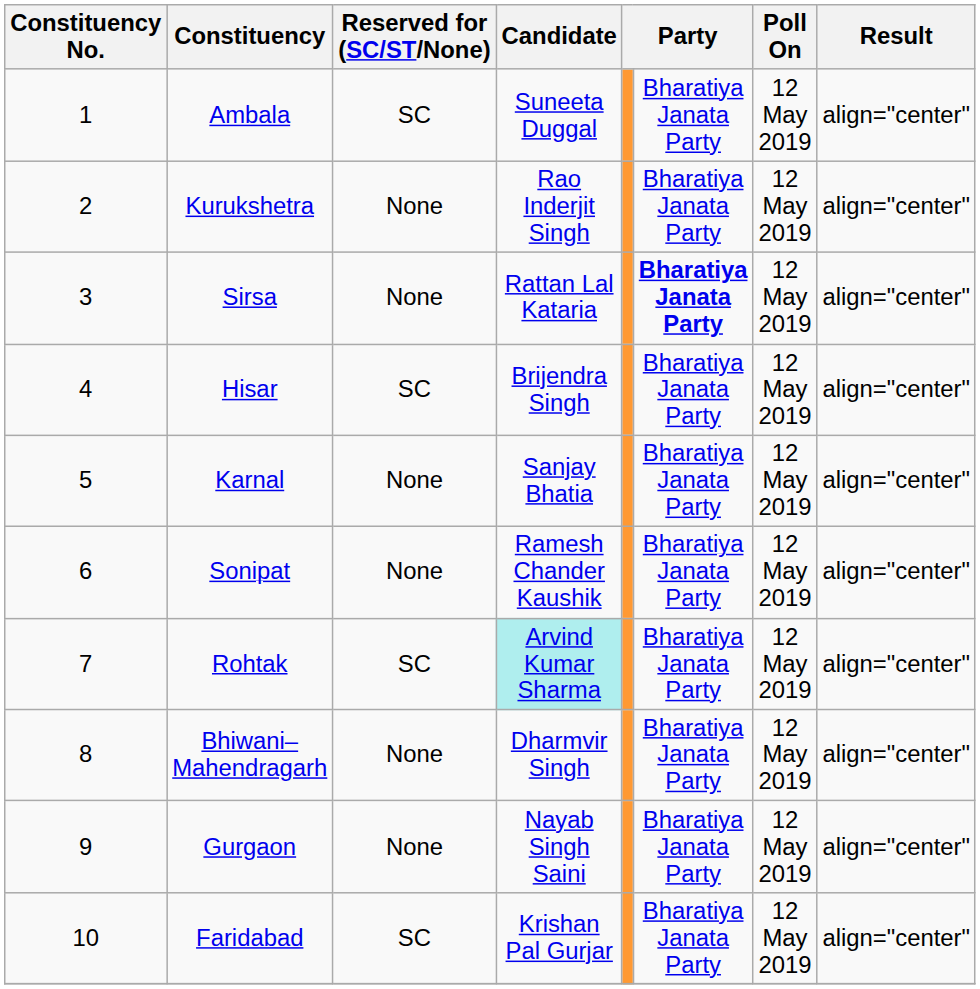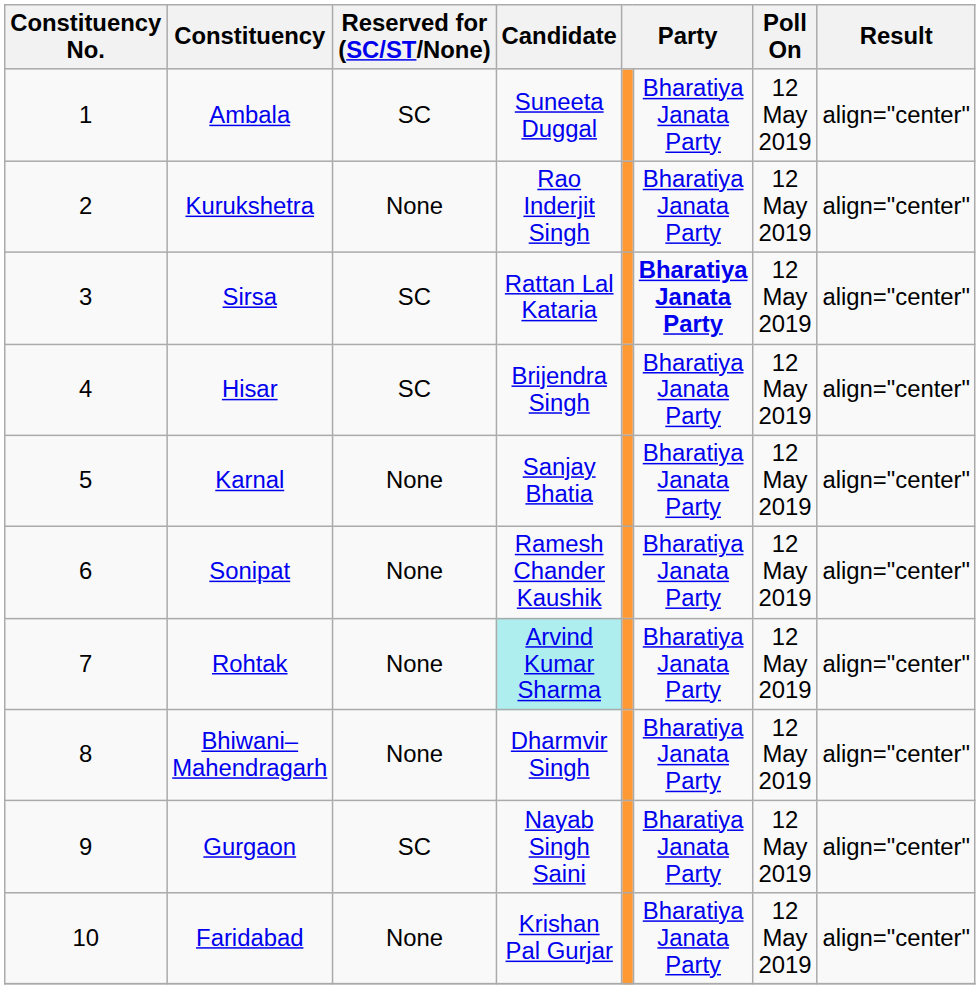(414, 297) None -> (414, 297) SC
(414, 663) SC -> (414, 663) None
(414, 846) None -> (414, 846) SC
(414, 937) SC -> (414, 937) None
